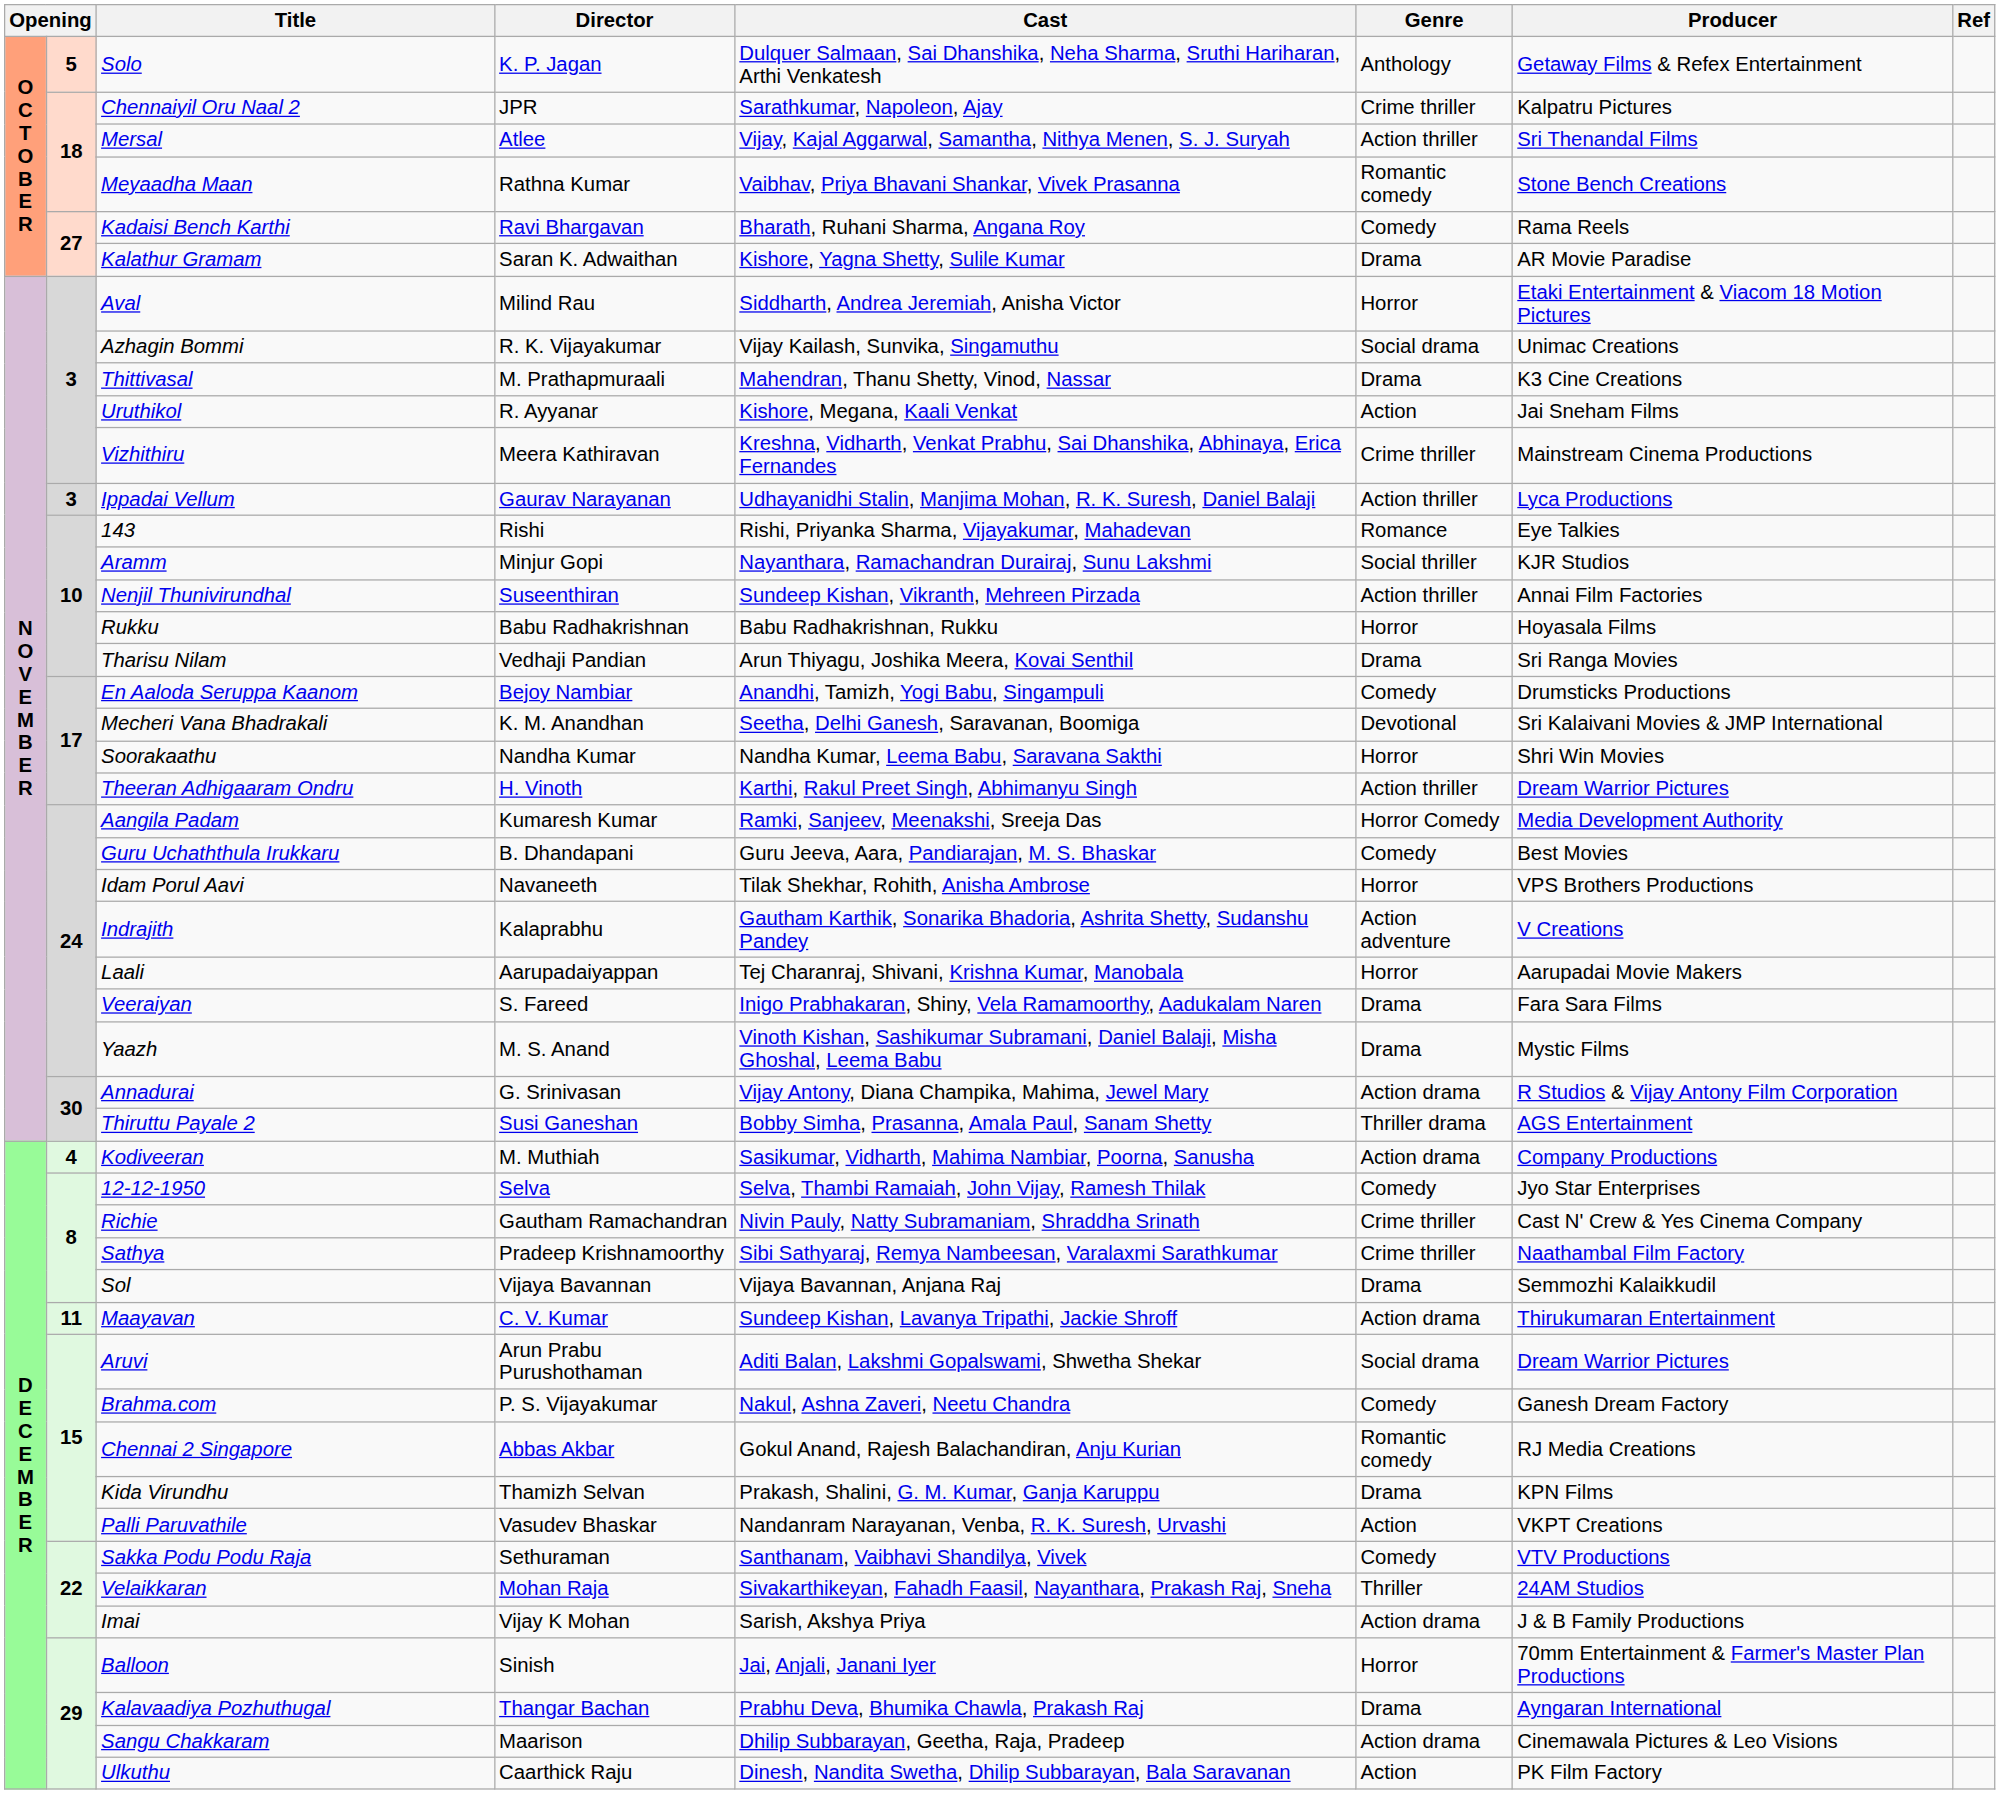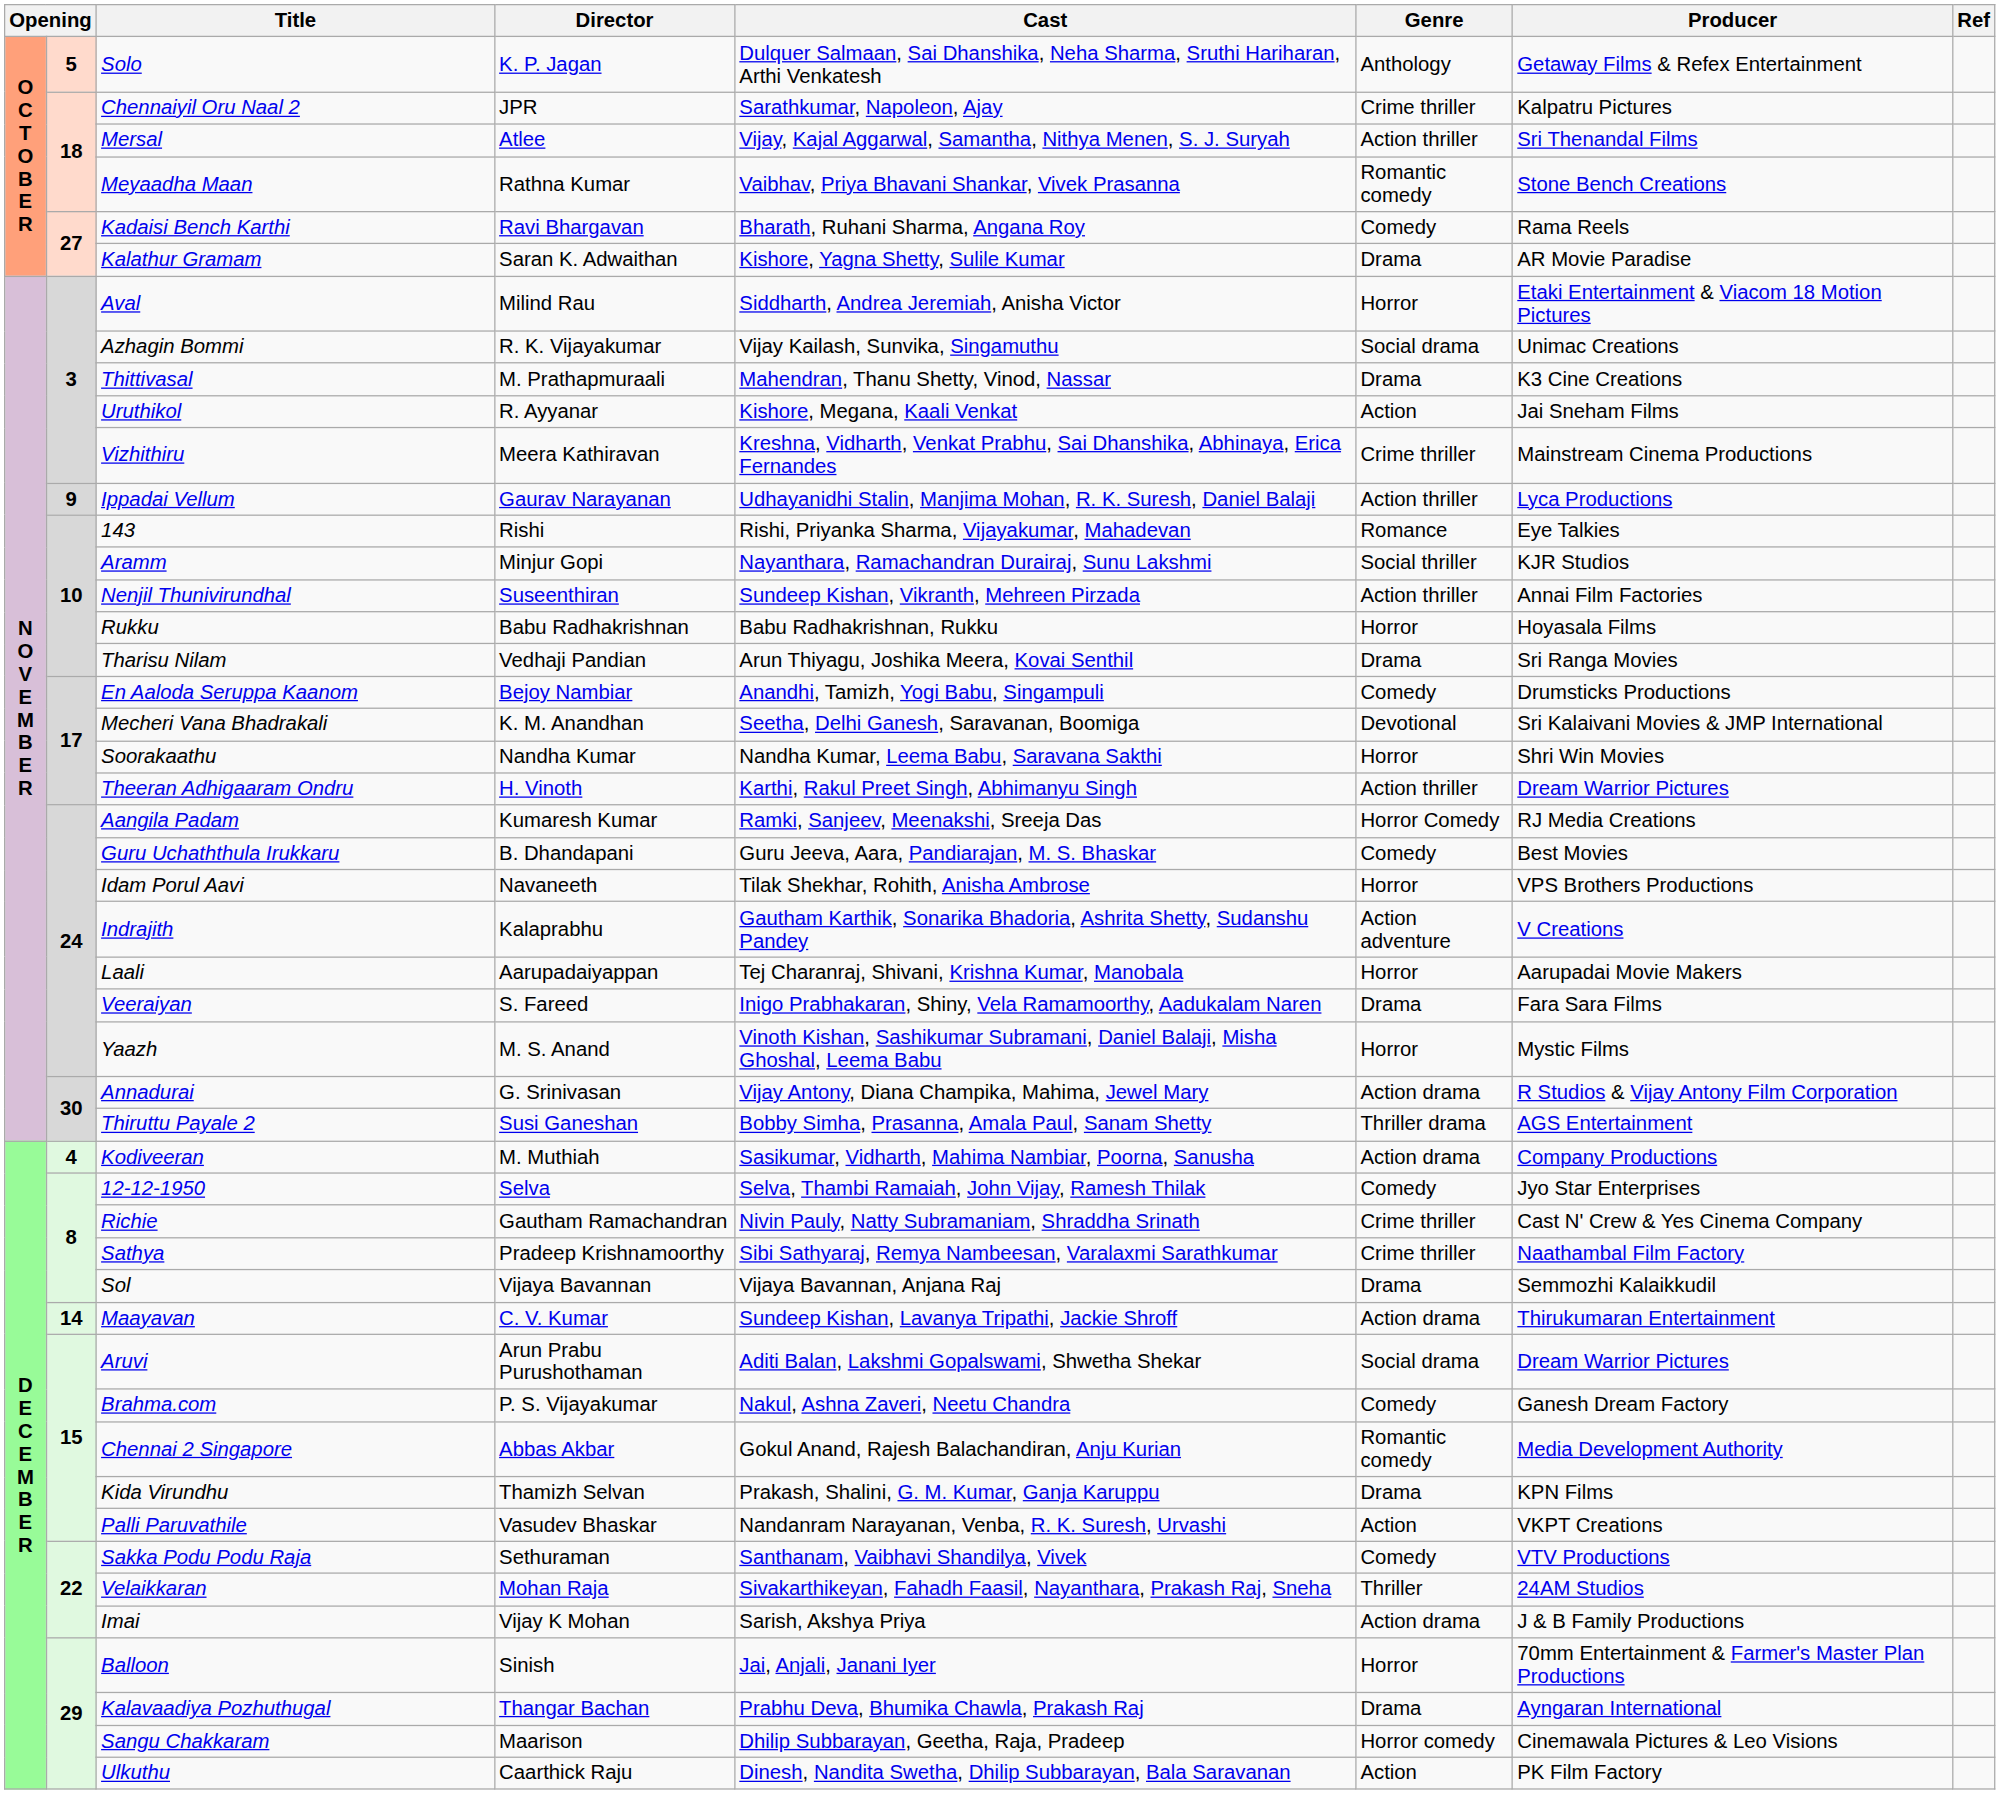(71, 498) 3 -> (71, 498) 9
(1650, 821) Media Development Authority -> (1607, 821) RJ Media Creations
(1391, 1048) Drama -> (1389, 1048) Horror
(71, 1317) 11 -> (71, 1317) 14
(1607, 1448) RJ Media Creations -> (1650, 1448) Media Development Authority
(1420, 1740) Action drama -> (1428, 1740) Horror comedy
